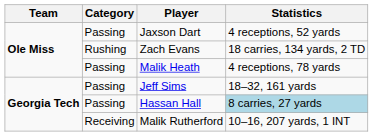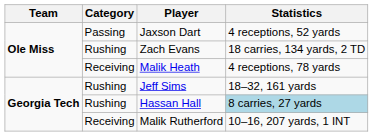(105, 67) Passing -> (110, 67) Receiving
(105, 85) Passing -> (105, 85) Rushing
(105, 103) Passing -> (105, 103) Rushing
